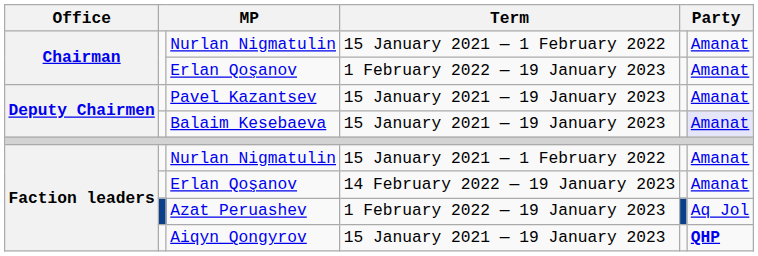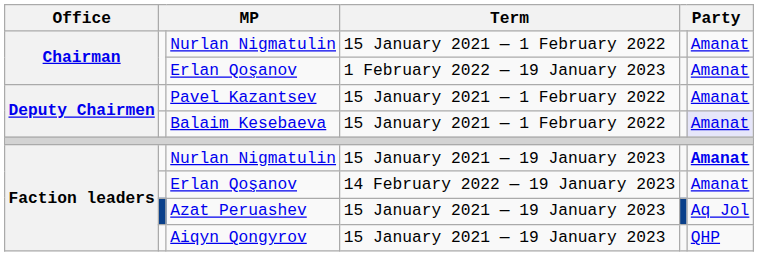(505, 97) 15 January 2021 — 19 January 2023 -> (505, 97) 15 January 2021 — 1 February 2022
(505, 124) 15 January 2021 — 19 January 2023 -> (505, 124) 15 January 2021 — 1 February 2022
(505, 158) 15 January 2021 — 1 February 2022 -> (505, 158) 15 January 2021 — 19 January 2023
(720, 158) normal -> (720, 158) bold
(505, 211) 1 February 2022 — 19 January 2023 -> (505, 211) 15 January 2021 — 19 January 2023
(705, 237) bold -> (705, 237) normal
